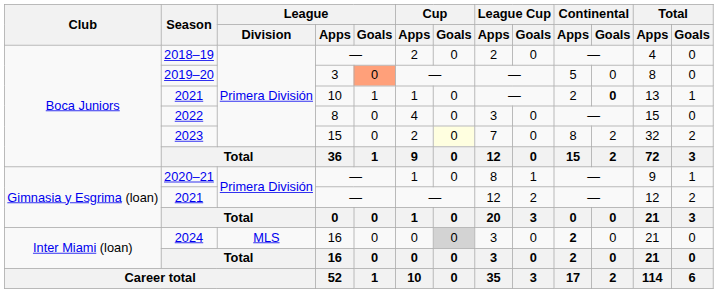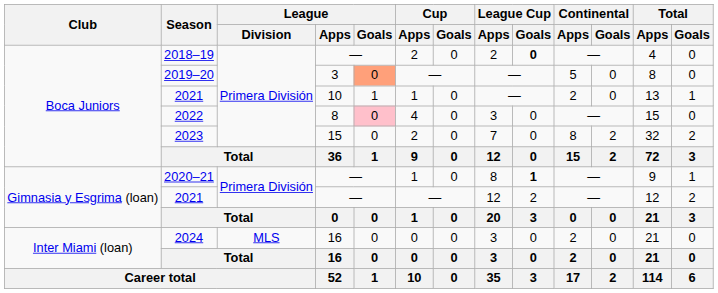(533, 55) normal -> (533, 55) bold
(613, 95) bold -> (613, 95) normal
(375, 116) no background -> (375, 116) pink background
(454, 136) lightyellow background -> (454, 136) no background
(533, 177) normal -> (533, 177) bold
(454, 237) lightgrey background -> (454, 237) no background
(573, 237) bold -> (573, 237) normal
